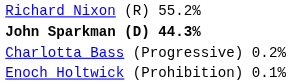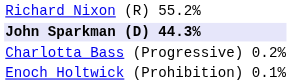(103, 32) no background -> (103, 32) lavender background
